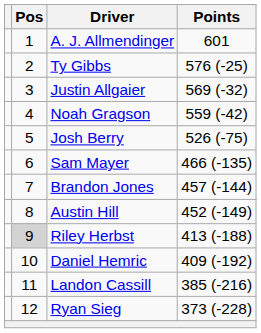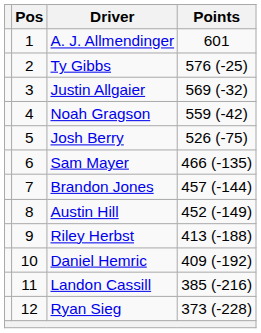(29, 236) lightgrey background -> (29, 236) no background
